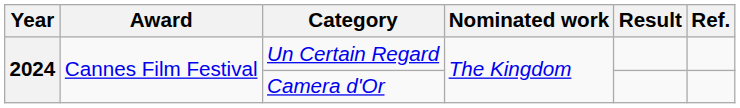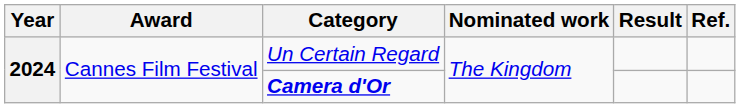(326, 86) normal -> (329, 86) bold
